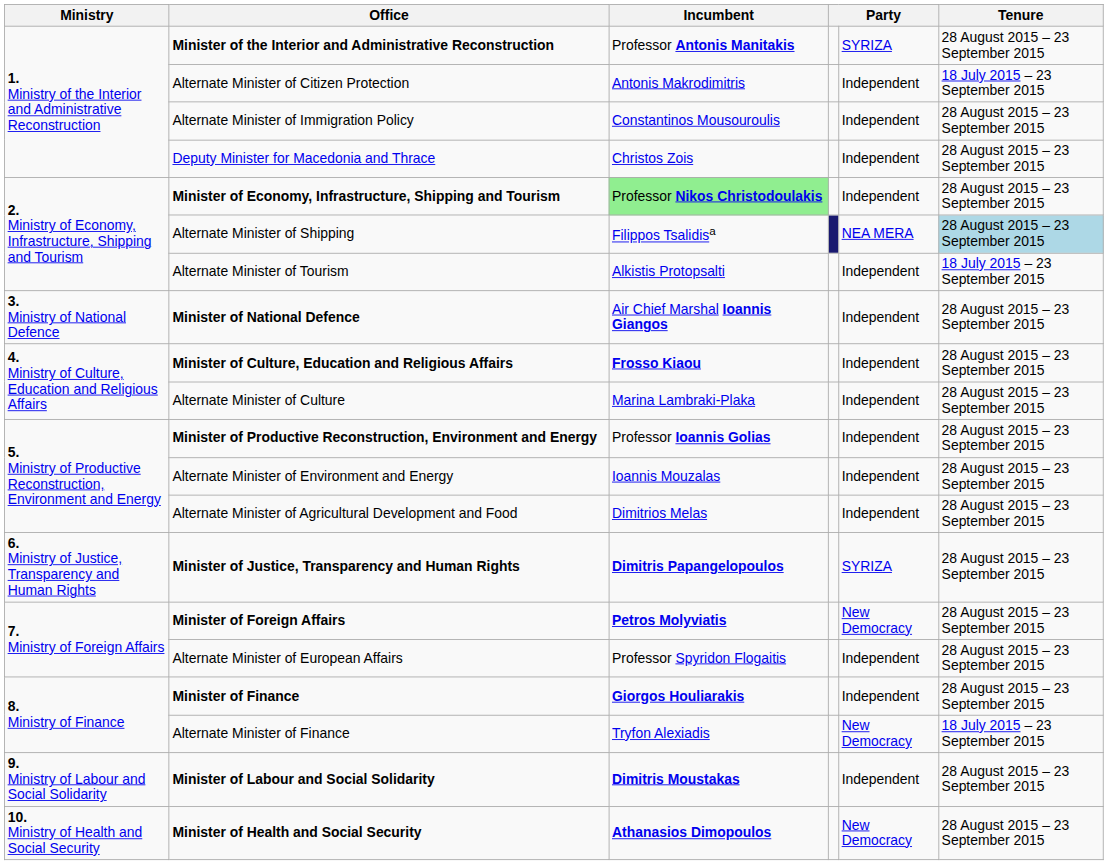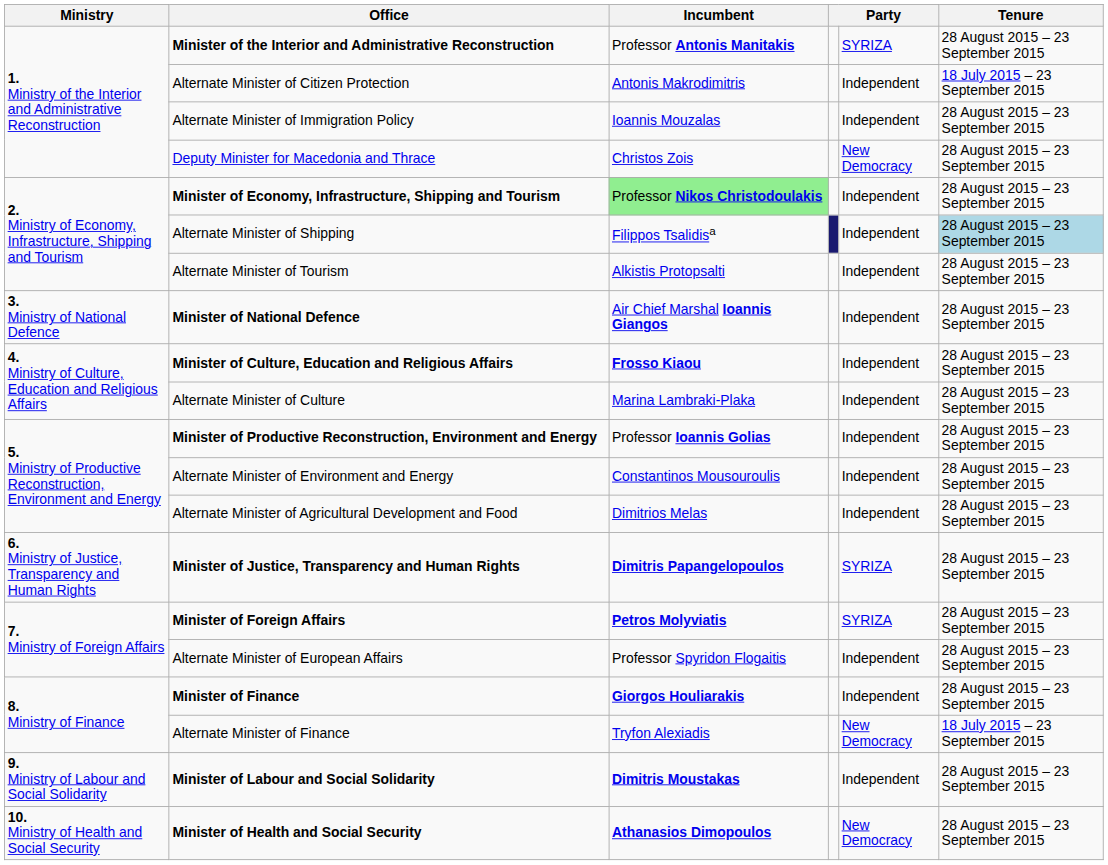(696, 120) Constantinos Mousouroulis -> (666, 120) Ioannis Mouzalas
(880, 158) Independent -> (877, 158) New Democracy
(878, 234) NEA MERA -> (880, 234) Independent
(997, 271) 18 July 2015 – 23 September 2015 -> (1005, 271) 28 August 2015 – 23 September 2015
(666, 476) Ioannis Mouzalas -> (696, 476) Constantinos Mousouroulis
(877, 620) New Democracy -> (867, 620) SYRIZA
